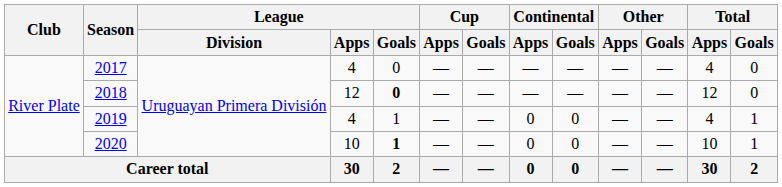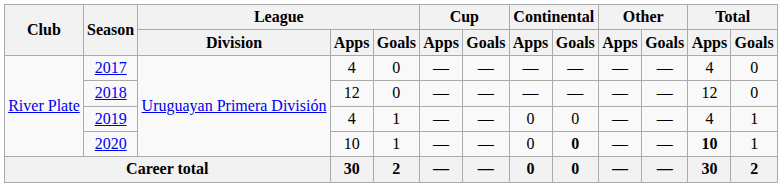(396, 93) bold -> (396, 93) normal
(396, 144) bold -> (396, 144) normal
(575, 144) normal -> (575, 144) bold
(709, 144) normal -> (709, 144) bold
